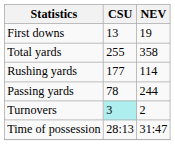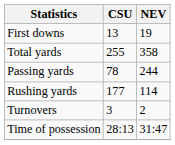rows swapped: (42, 71) <-> (40, 91)
(109, 110) paleturquoise background -> (109, 110) no background
